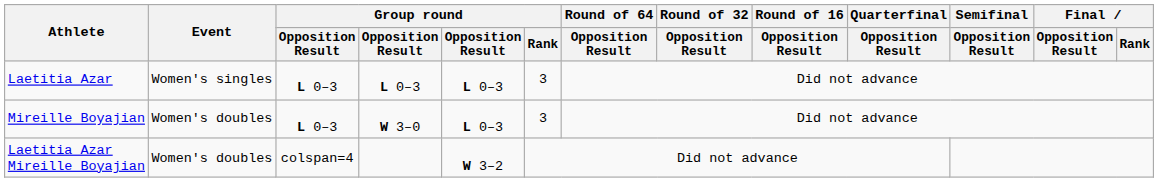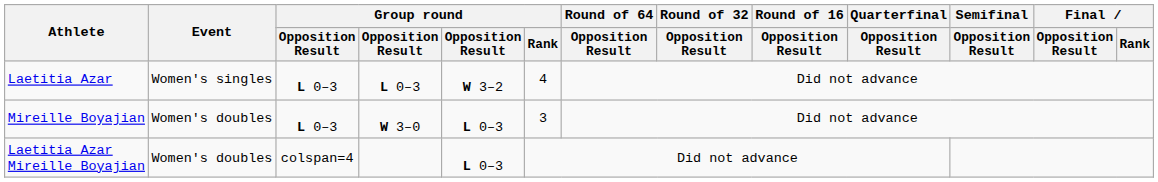(483, 88) L 0–3 -> (483, 88) W 3–2
(543, 80) 3 -> (543, 80) 4
(483, 166) W 3–2 -> (483, 166) L 0–3
